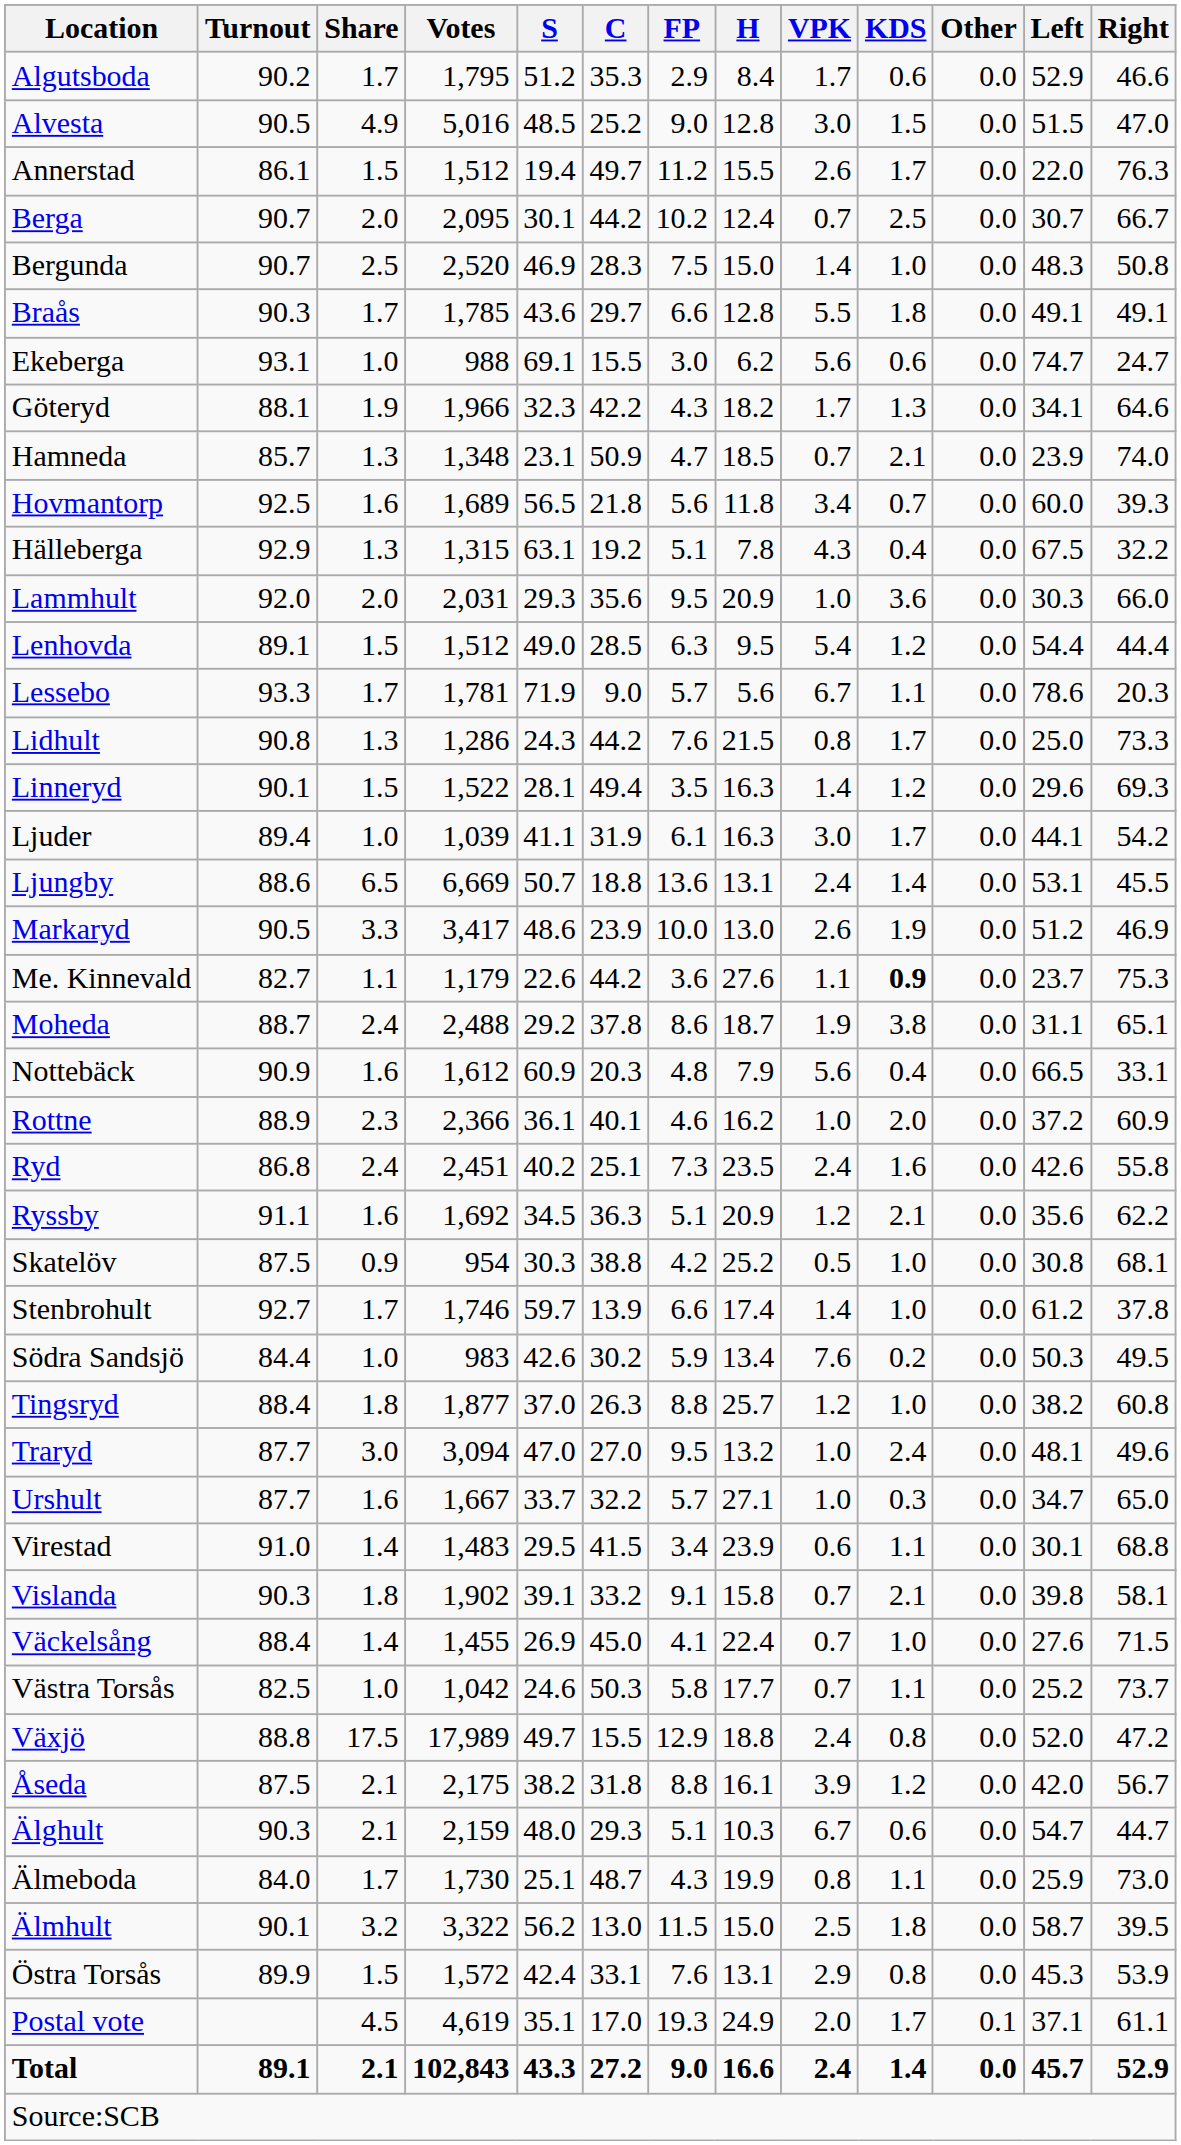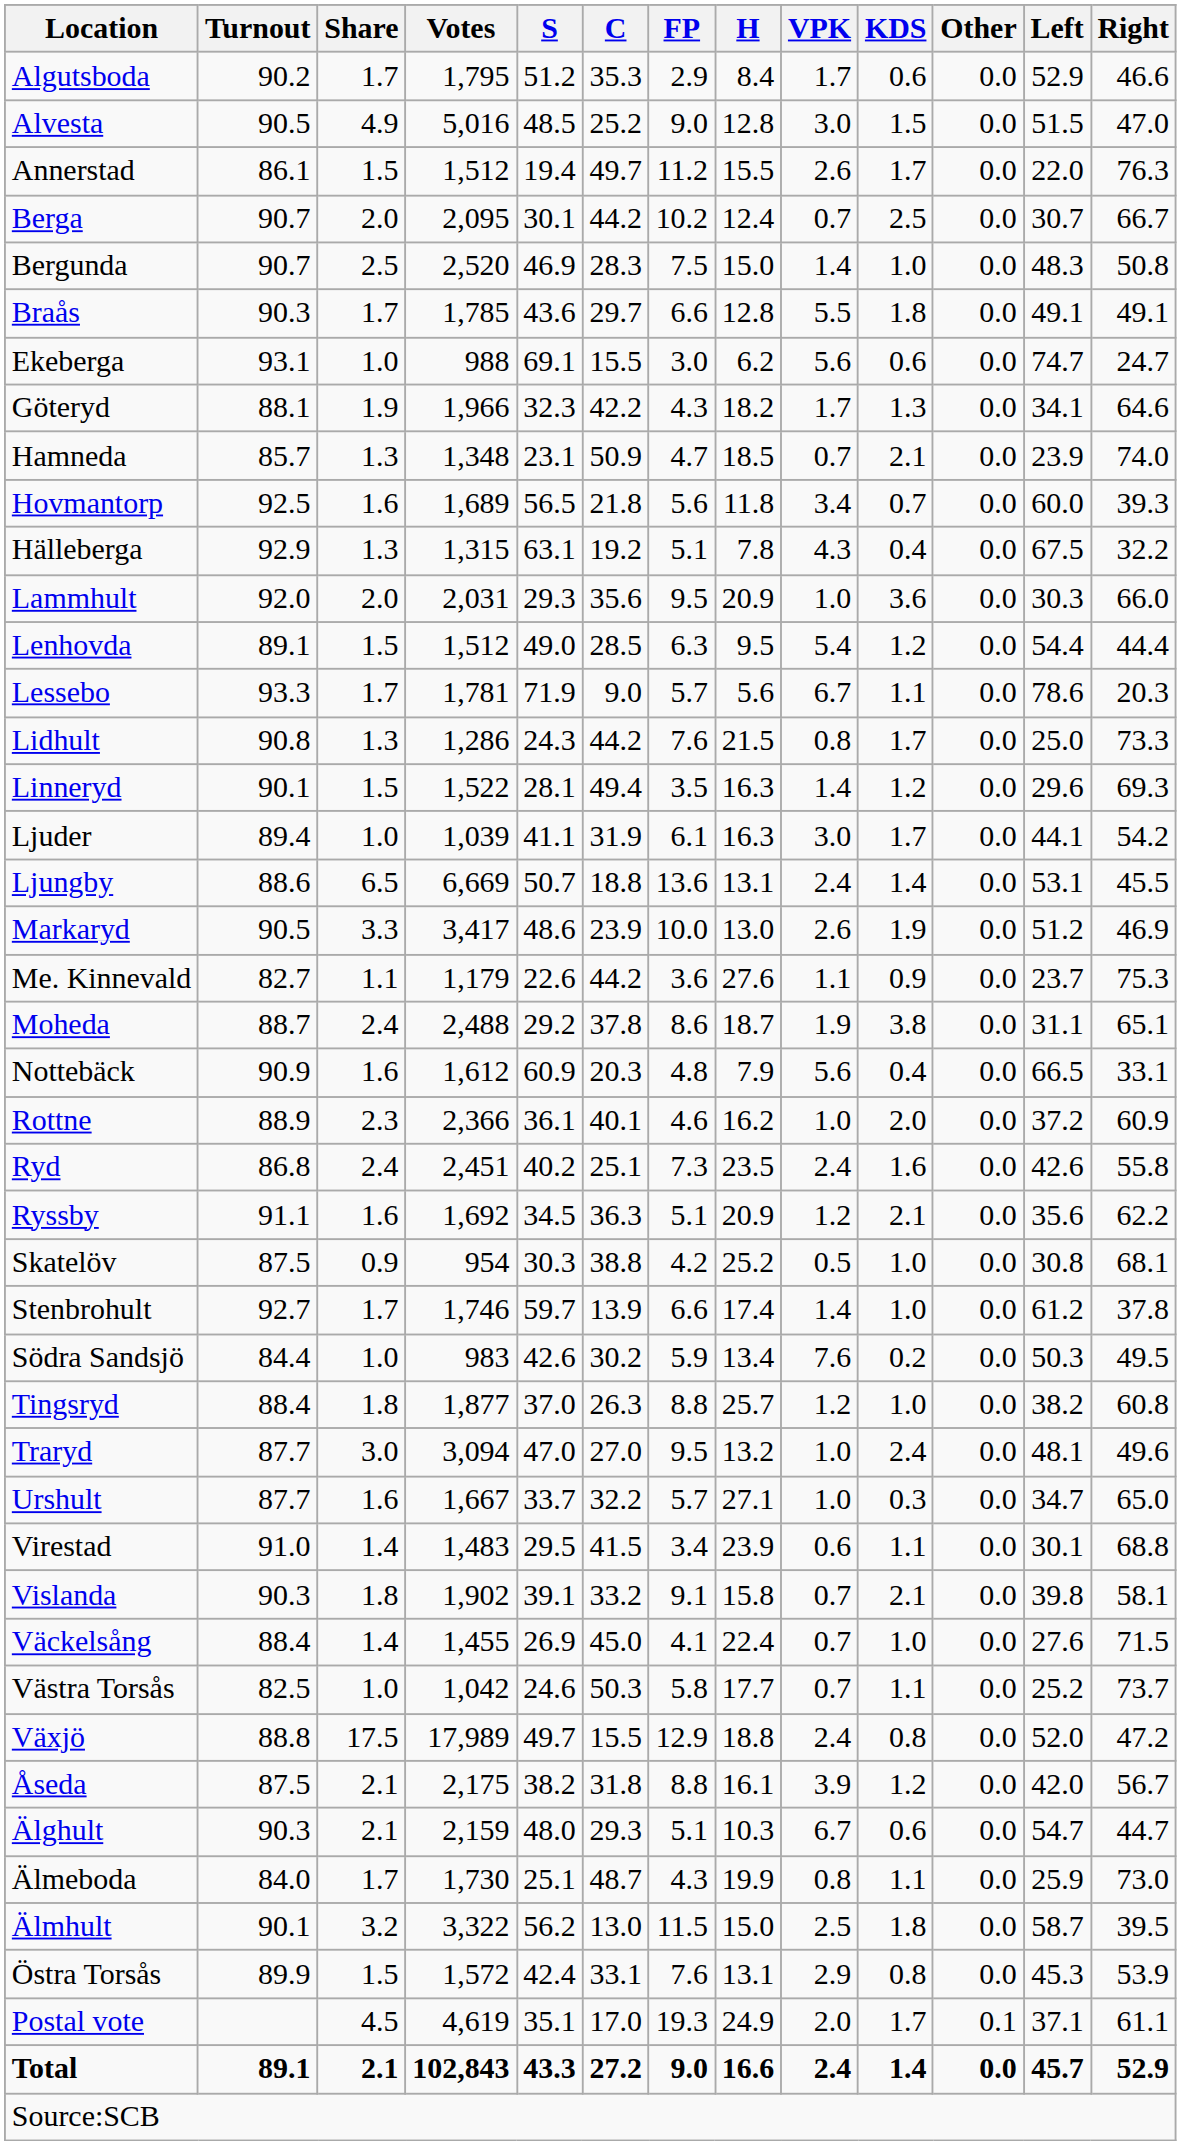(908, 977) bold -> (908, 977) normal
